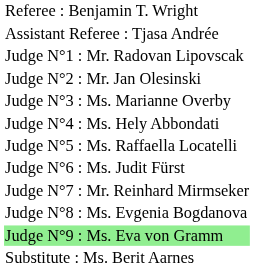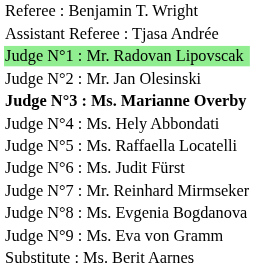(124, 56) no background -> (124, 56) lightgreen background
(118, 100) normal -> (126, 100) bold
(114, 235) lightgreen background -> (114, 235) no background
